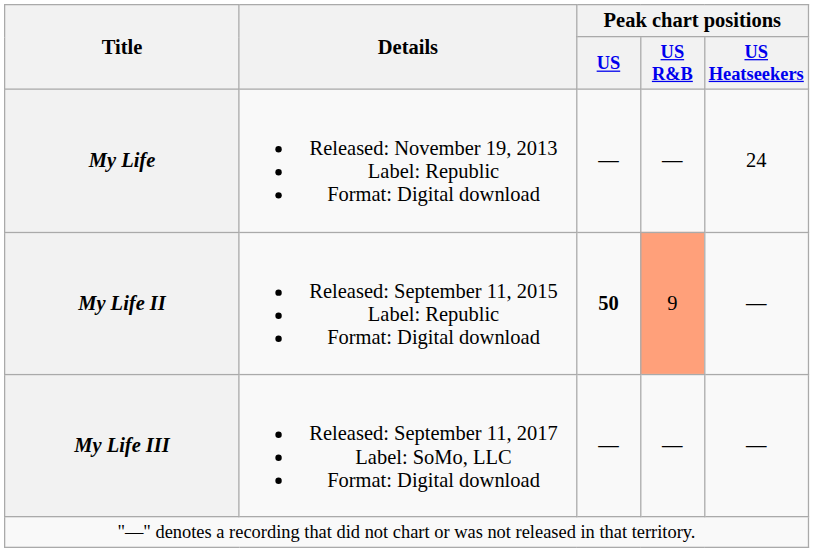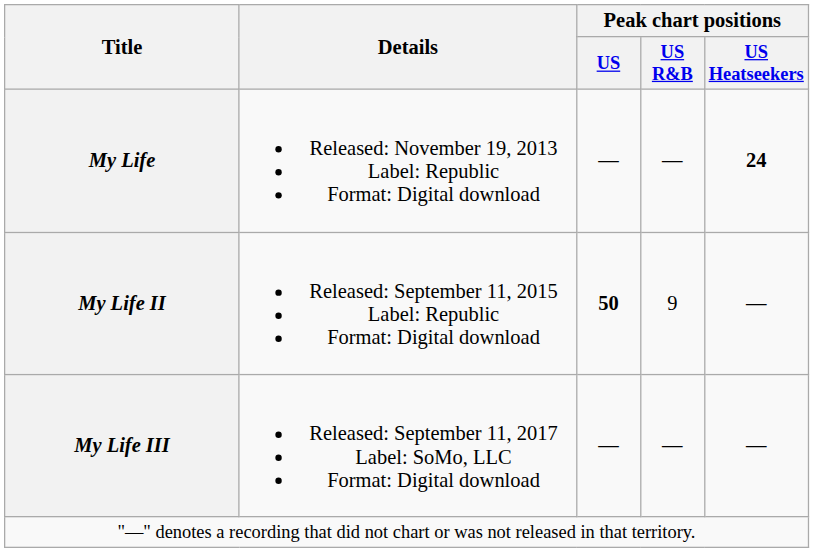(756, 160) normal -> (756, 160) bold
(672, 302) lightsalmon background -> (672, 302) no background
